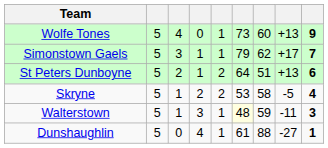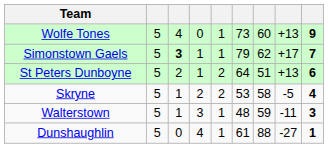(179, 53) normal -> (179, 53) bold
(243, 113) lightyellow background -> (243, 113) no background
